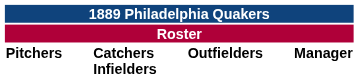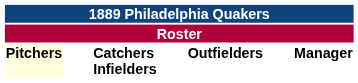(34, 53) no background -> (34, 53) lightyellow background
